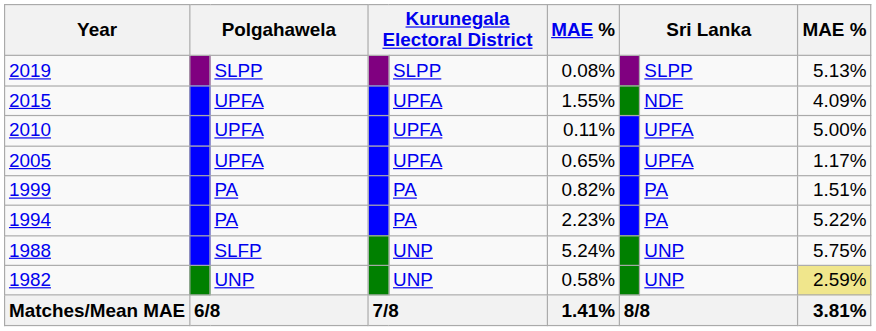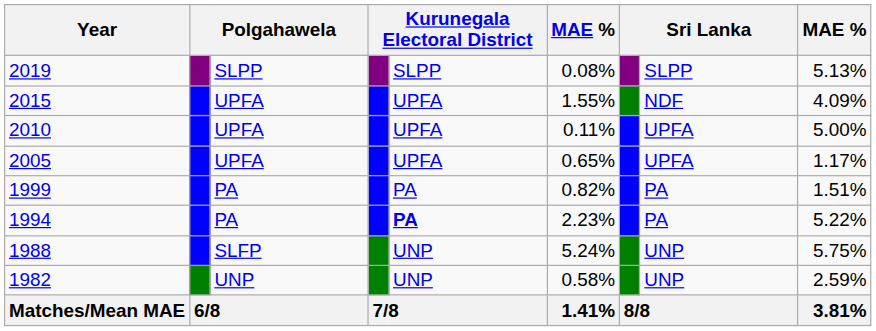(405, 220) normal -> (405, 220) bold
(840, 280) khaki background -> (840, 280) no background
